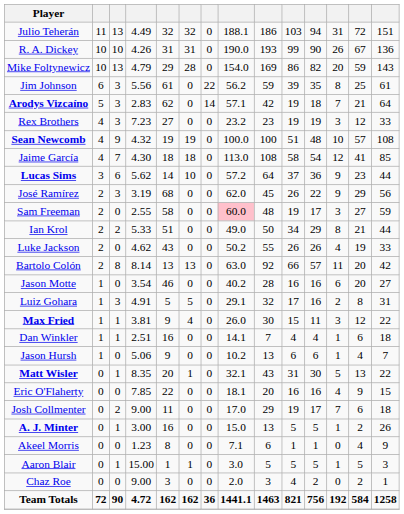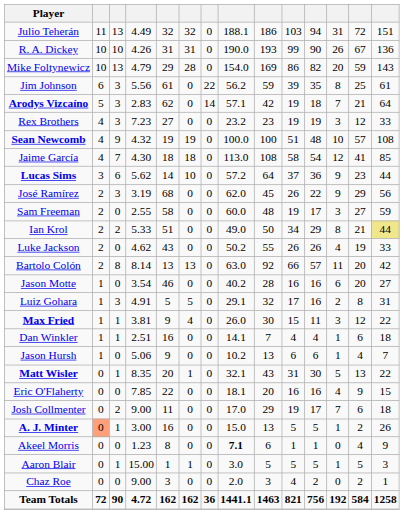(236, 211) pink background -> (236, 211) no background
(385, 229) no background -> (385, 229) khaki background
(101, 427) no background -> (101, 427) lightsalmon background
(236, 445) normal -> (236, 445) bold
